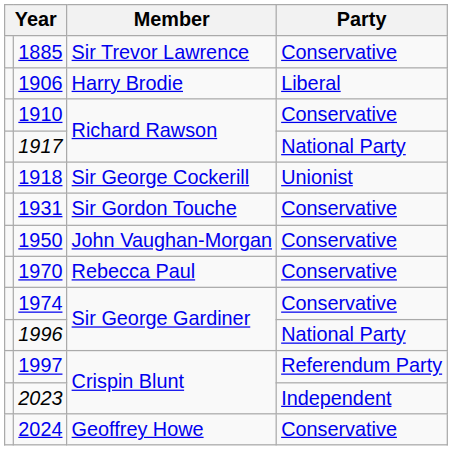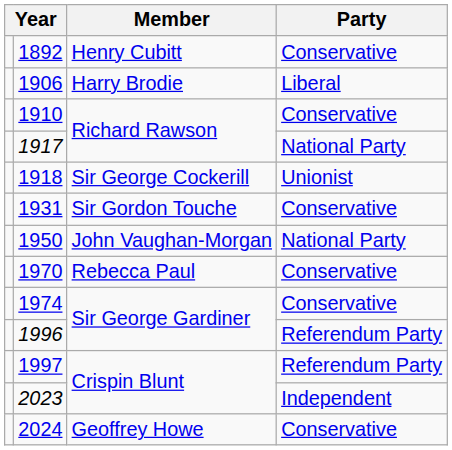- row: (40, 51)
+ row: (40, 51)
(339, 240) Conservative -> (343, 240) National Party
(343, 334) National Party -> (362, 334) Referendum Party
